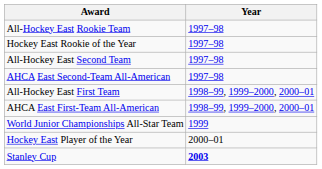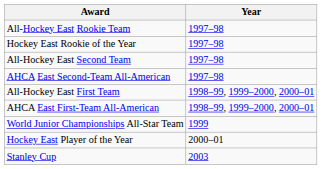(198, 156) bold -> (198, 156) normal
